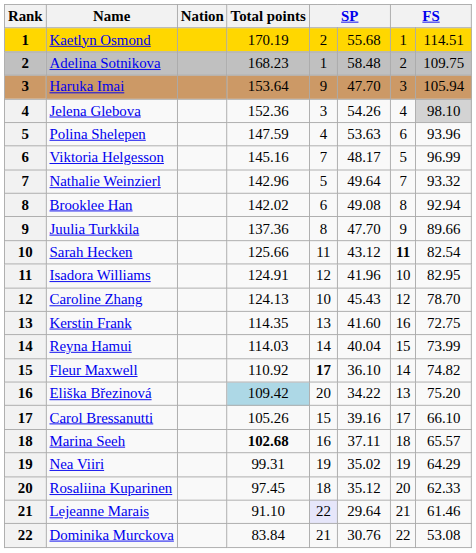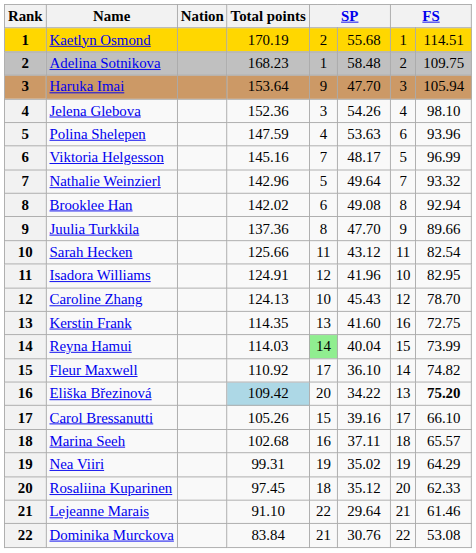(444, 110) lightgrey background -> (444, 110) no background
(403, 252) bold -> (403, 252) normal
(323, 346) no background -> (323, 346) lightgreen background
(323, 370) bold -> (323, 370) normal
(444, 393) normal -> (444, 393) bold
(268, 441) bold -> (268, 441) normal
(323, 511) lavender background -> (323, 511) no background
